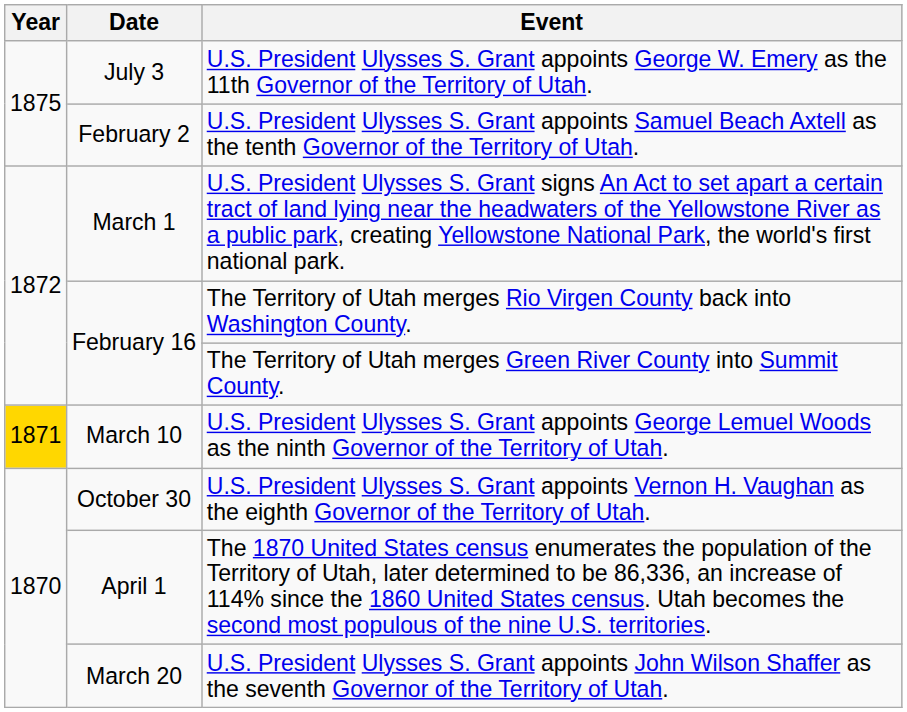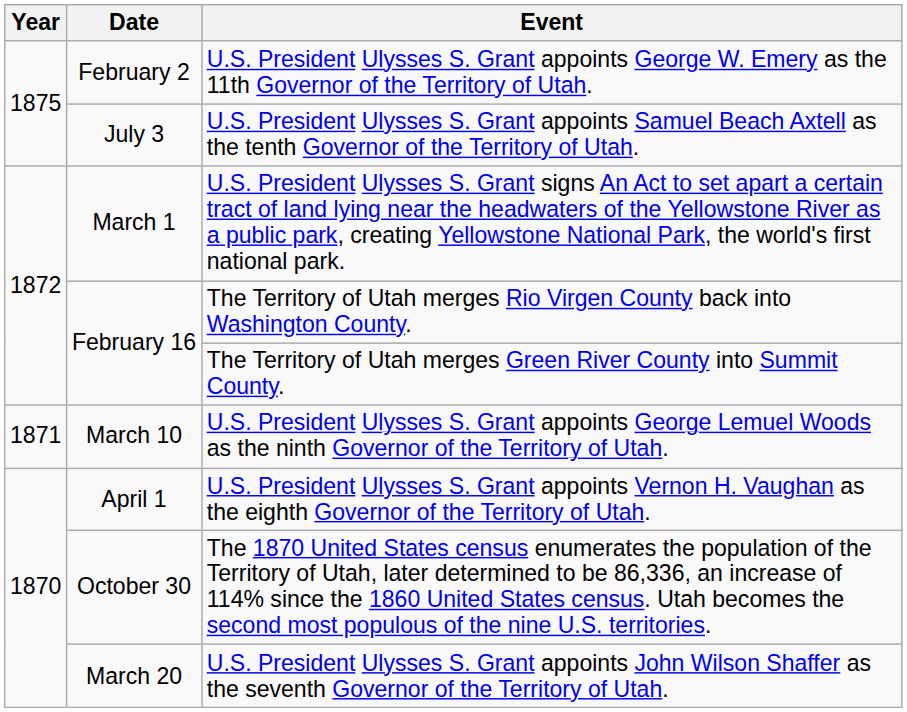(134, 72) July 3 -> (134, 72) February 2
(134, 134) February 2 -> (134, 134) July 3
(36, 436) gold background -> (36, 436) no background
(134, 498) October 30 -> (134, 498) April 1
(134, 587) April 1 -> (134, 587) October 30
